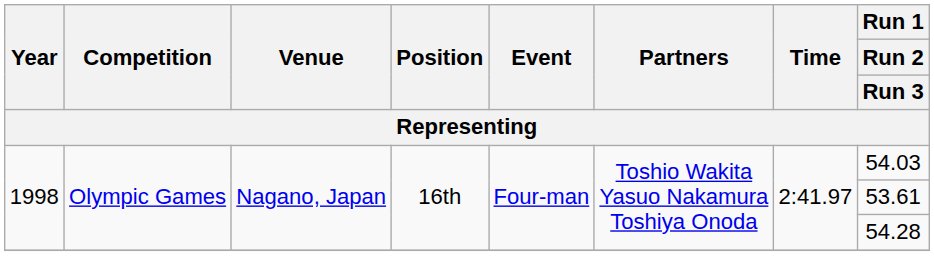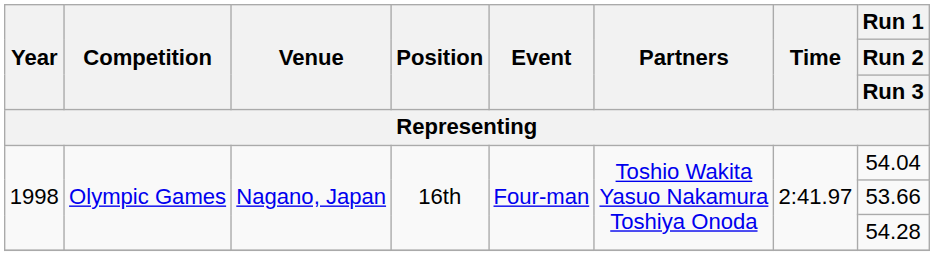(893, 162) 54.03 -> (893, 162) 54.04
(893, 197) 53.61 -> (893, 197) 53.66
